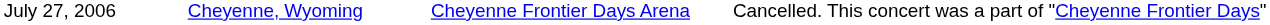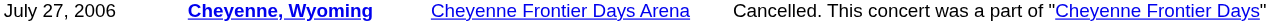(275, 11) normal -> (280, 11) bold
